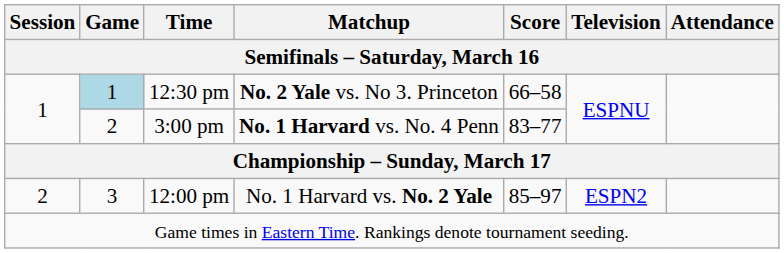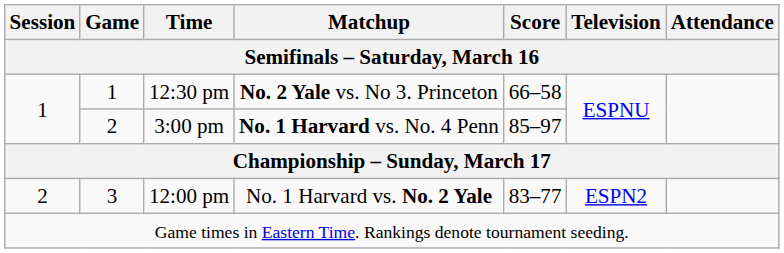(112, 91) lightblue background -> (112, 91) no background
(535, 126) 83–77 -> (535, 126) 85–97
(535, 196) 85–97 -> (535, 196) 83–77
